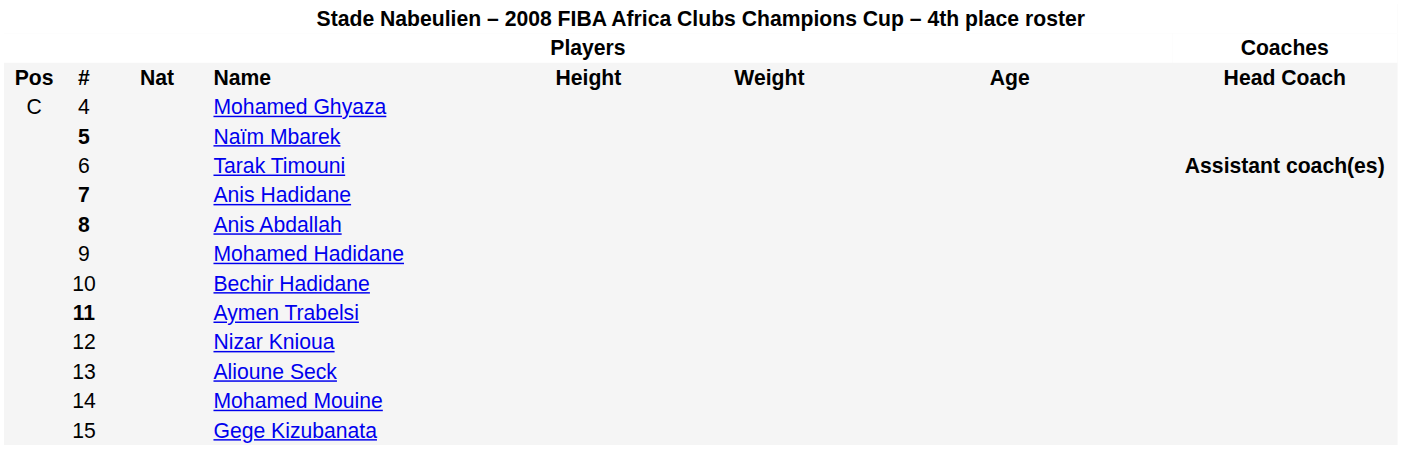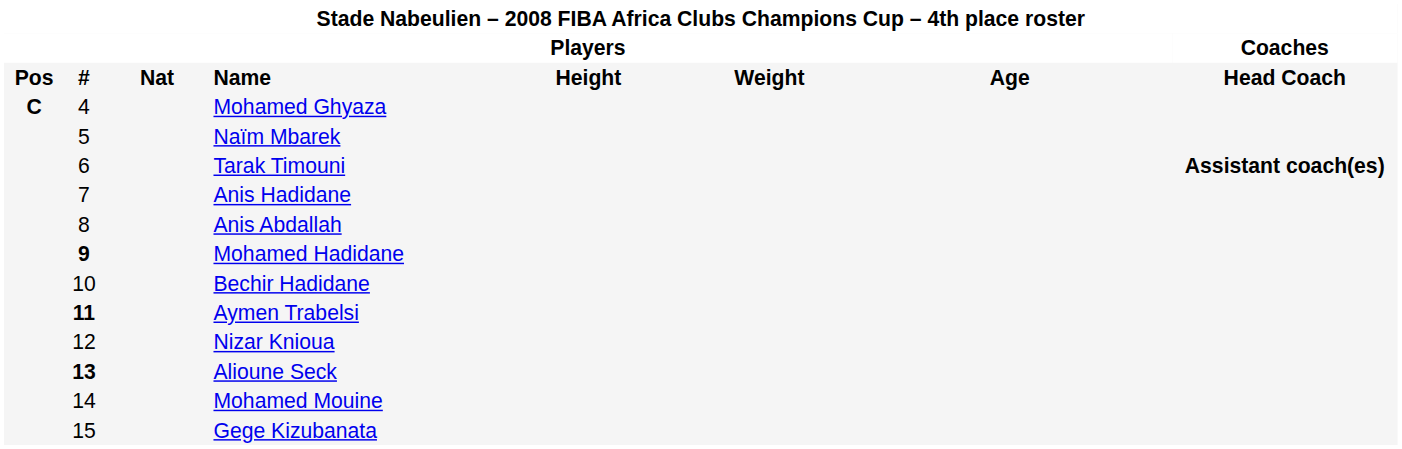(34, 107) normal -> (34, 107) bold
(84, 136) bold -> (84, 136) normal
(84, 195) bold -> (84, 195) normal
(84, 225) bold -> (84, 225) normal
(84, 254) normal -> (84, 254) bold
(84, 372) normal -> (84, 372) bold
